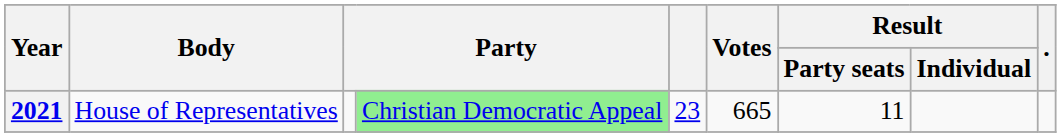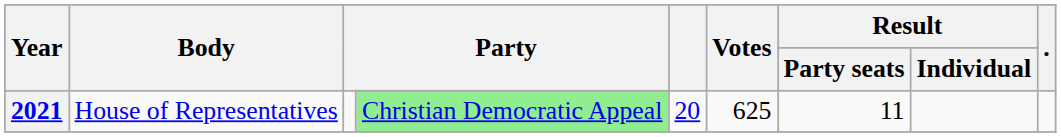(687, 111) 23 -> (687, 111) 20
(752, 111) 665 -> (752, 111) 625
